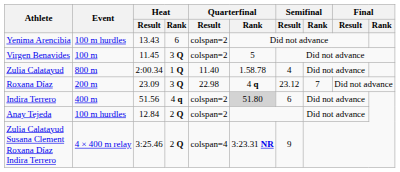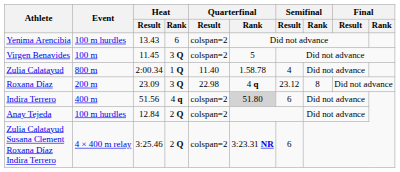(317, 85) 7 -> (317, 85) 8
(209, 145) colspan=4 -> (209, 145) colspan=2
(289, 145) 9 -> (289, 145) 6
